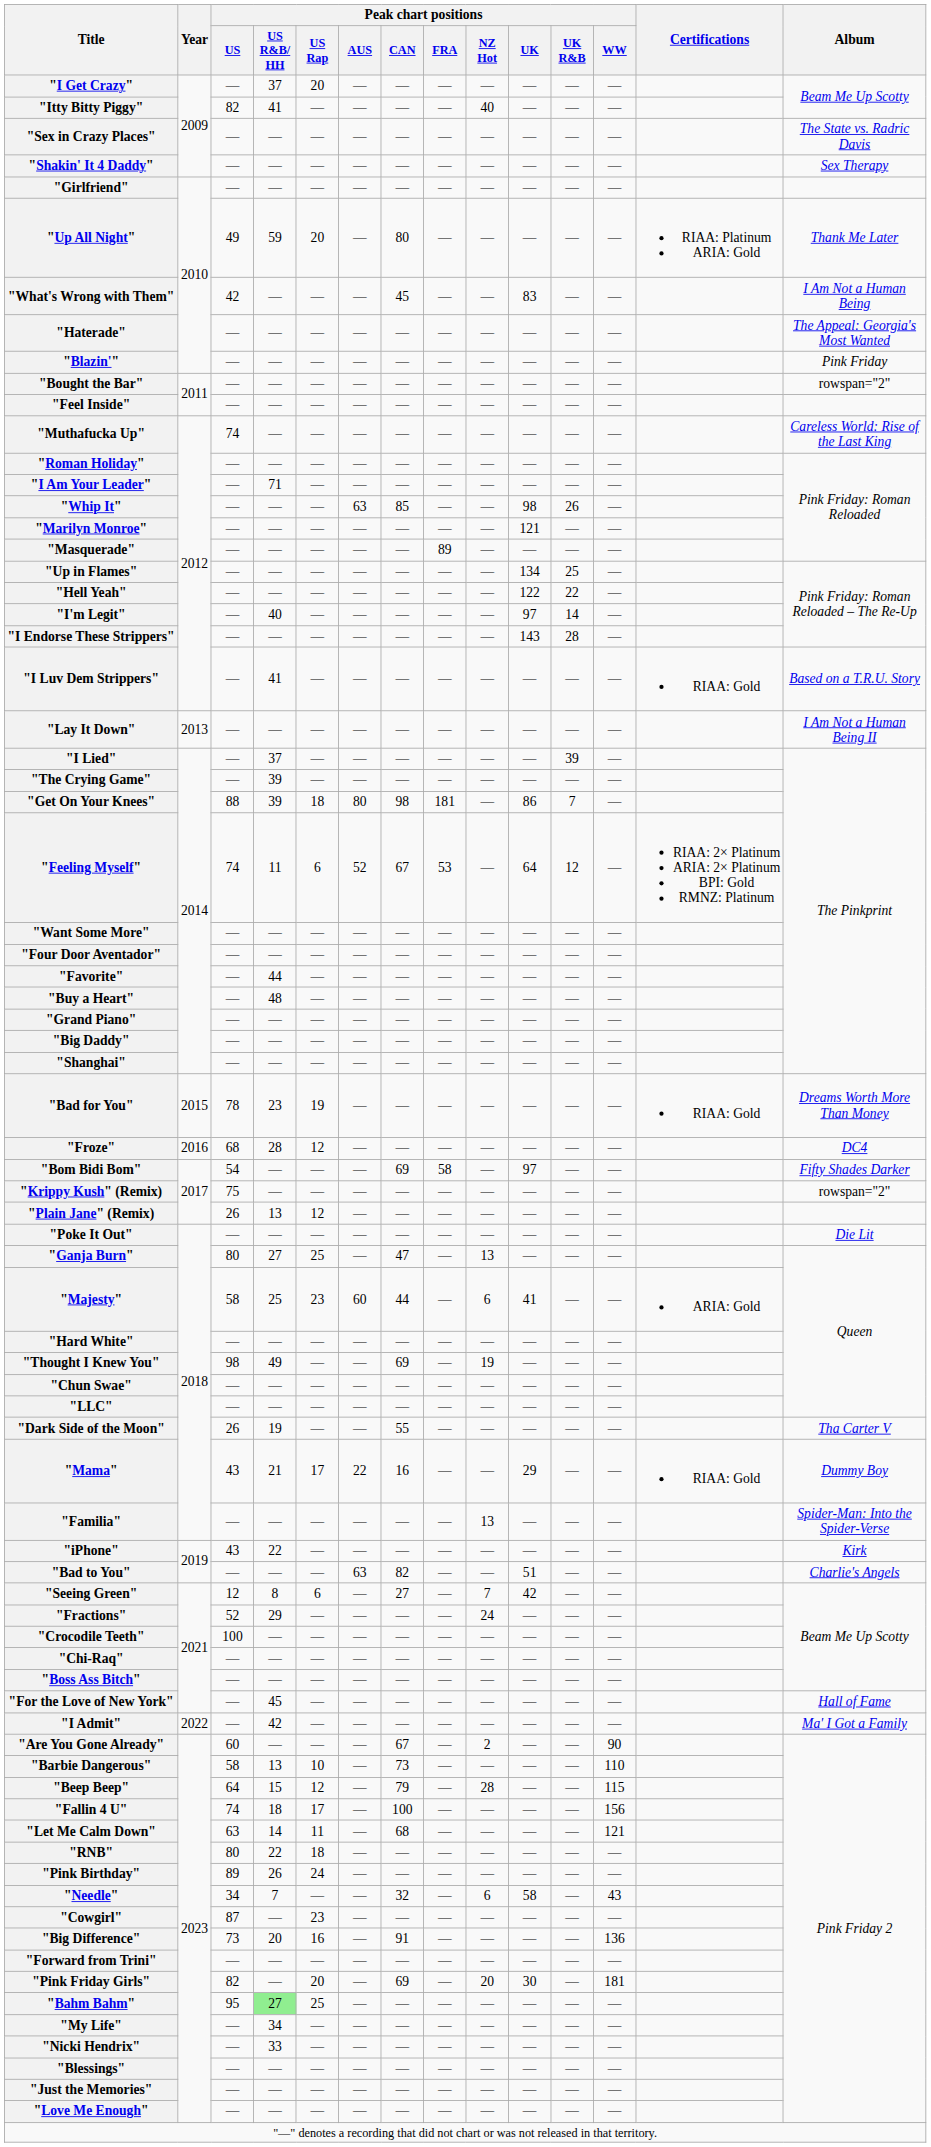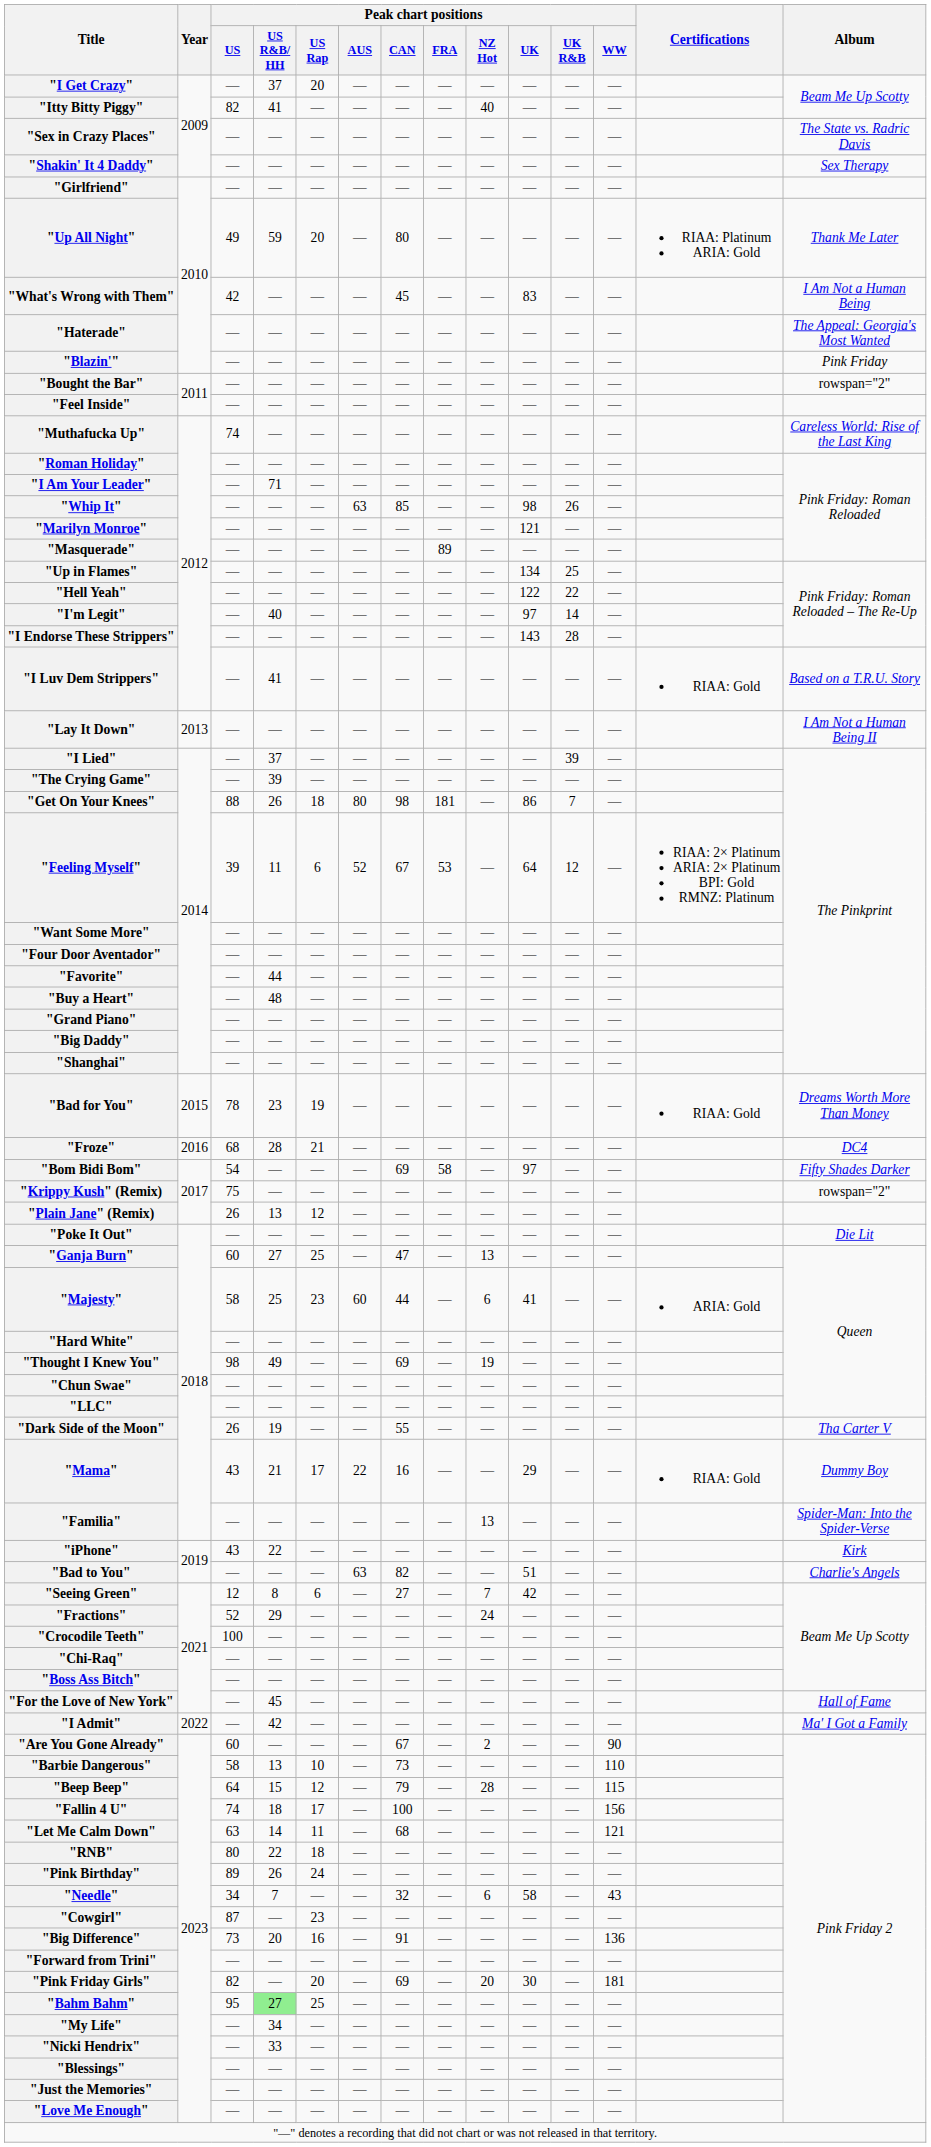(275, 801) 39 -> (275, 801) 26
(233, 867) 74 -> (233, 867) 39
(317, 1148) 12 -> (317, 1148) 21
(233, 1256) 80 -> (233, 1256) 60
